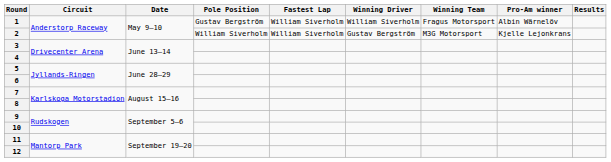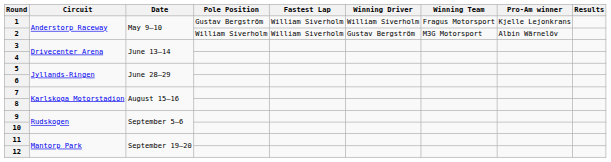(528, 22) Albin Wärnelöv -> (535, 22) Kjelle Lejonkrans
(535, 34) Kjelle Lejonkrans -> (528, 34) Albin Wärnelöv
